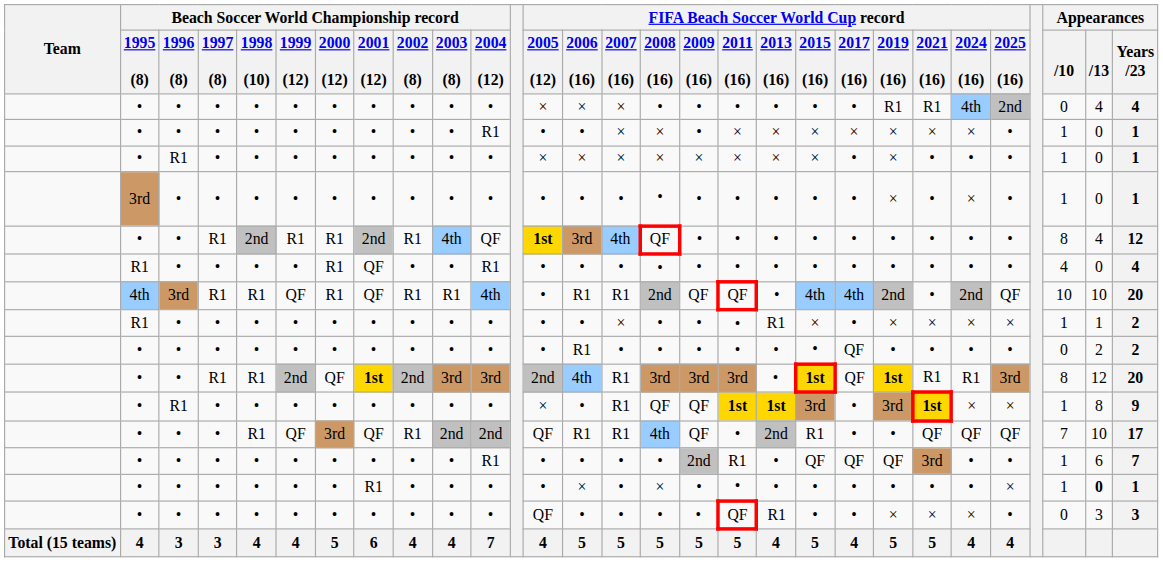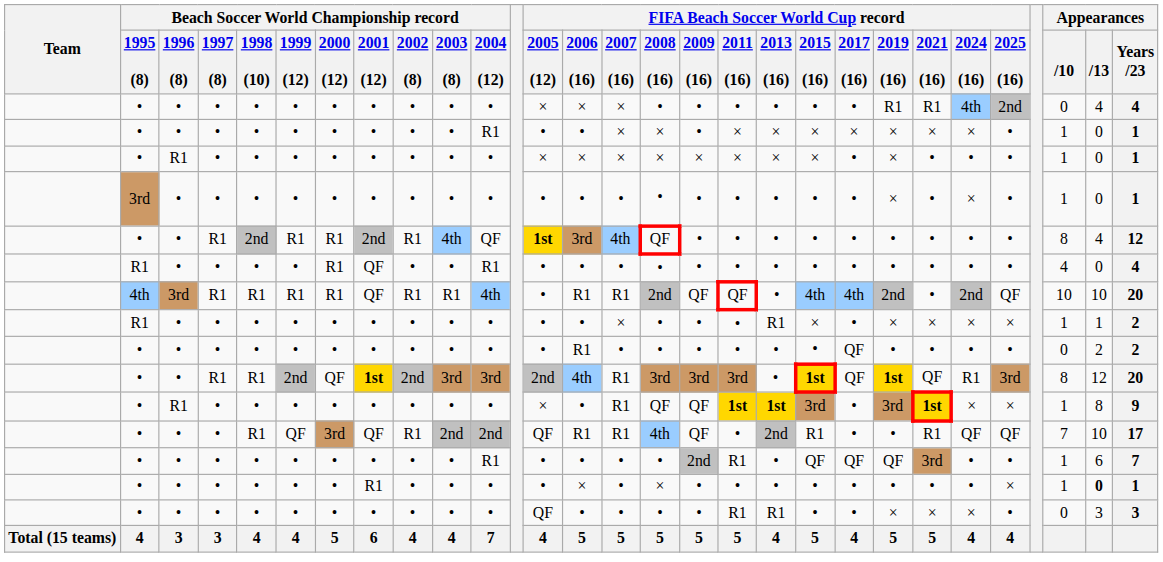(296, 294) QF -> (296, 294) R1
(932, 377) R1 -> (932, 377) QF
(932, 434) QF -> (932, 434) R1
(737, 514) QF -> (738, 512) R1
